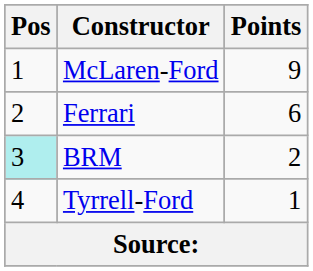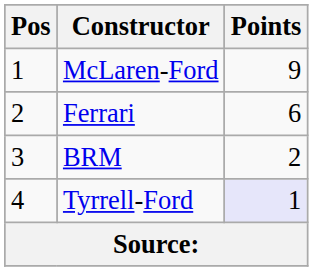(18, 157) paleturquoise background -> (18, 157) no background
(295, 200) no background -> (295, 200) lavender background
